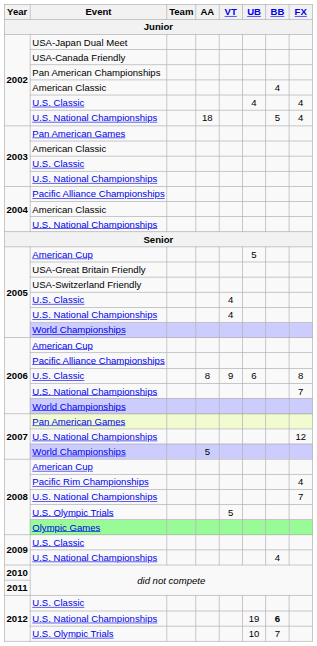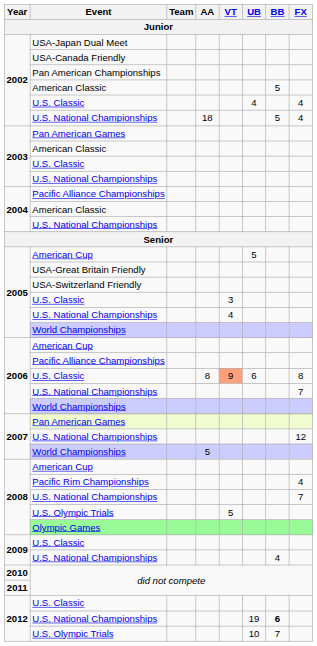(277, 88) 4 -> (277, 88) 5
(231, 300) 4 -> (231, 300) 3
(231, 376) no background -> (231, 376) lightsalmon background
